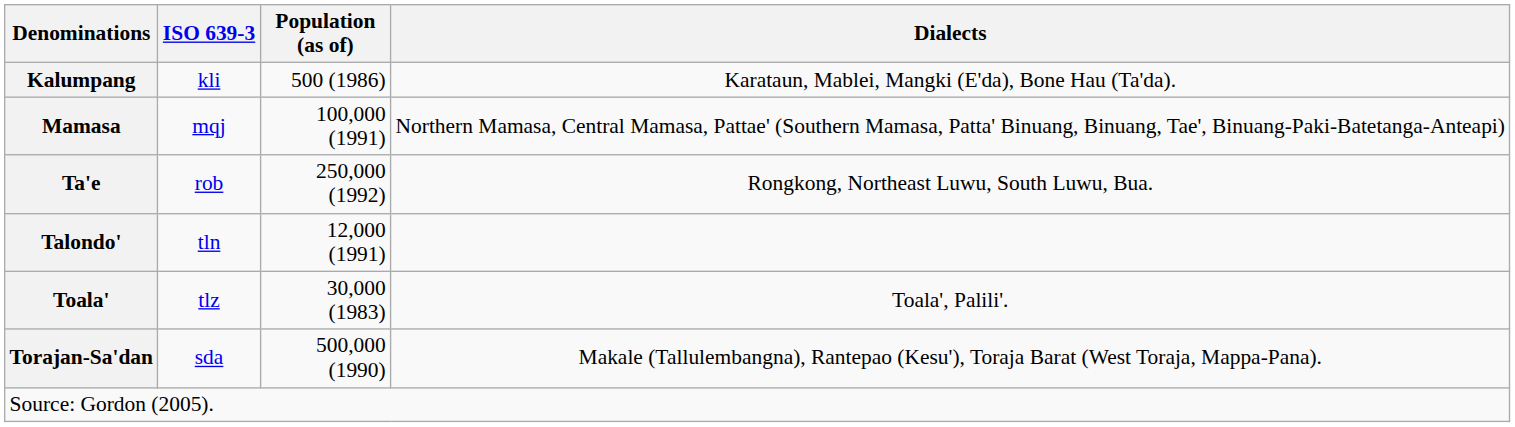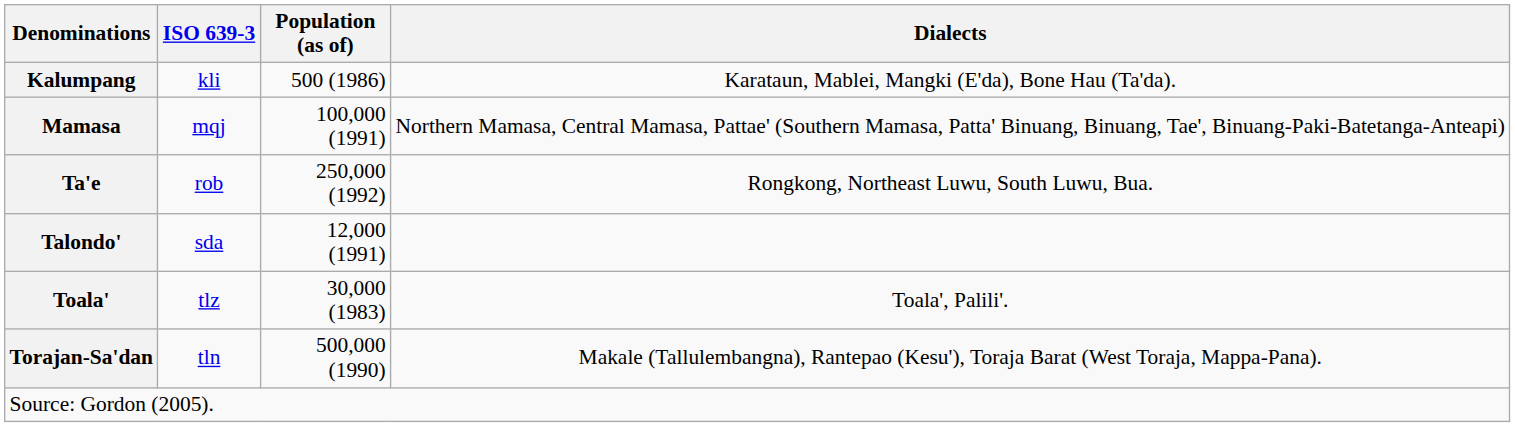(209, 241) tln -> (209, 241) sda
(209, 358) sda -> (209, 358) tln
